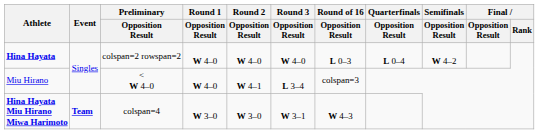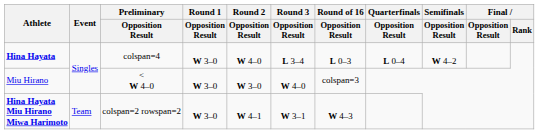(142, 56) colspan=2 rowspan=2 -> (142, 56) colspan=4
(205, 61) W 4–0 -> (205, 61) W 3–0
(293, 61) W 4–0 -> (293, 61) L 3–4
(205, 86) W 4–0 -> (205, 86) W 3–0
(249, 86) W 4–1 -> (249, 86) W 3–0
(293, 86) L 3–4 -> (293, 86) W 4–0
(82, 111) bold -> (82, 111) normal
(142, 111) colspan=4 -> (142, 111) colspan=2 rowspan=2
(249, 117) W 3–0 -> (249, 117) W 4–1
